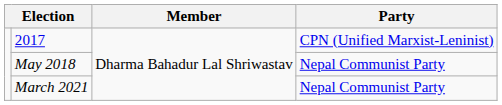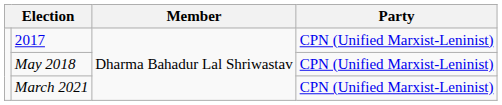(372, 64) Nepal Communist Party -> (397, 64) CPN (Unified Marxist-Leninist)
(372, 87) Nepal Communist Party -> (397, 87) CPN (Unified Marxist-Leninist)
